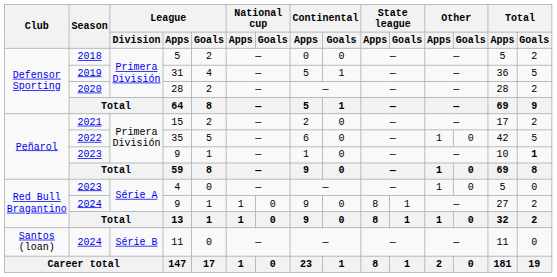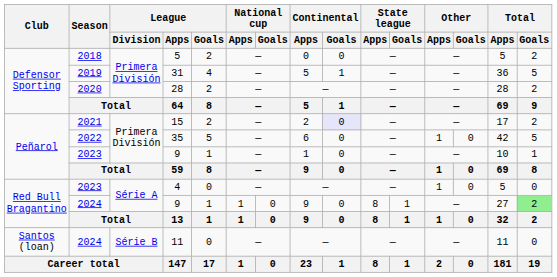(342, 122) no background -> (342, 122) lavender background
(534, 155) bold -> (534, 155) normal
(534, 204) no background -> (534, 204) lightgreen background
